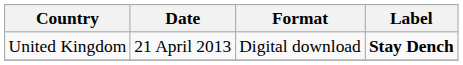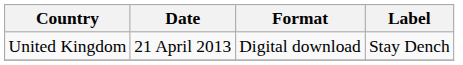(411, 45) bold -> (409, 45) normal
